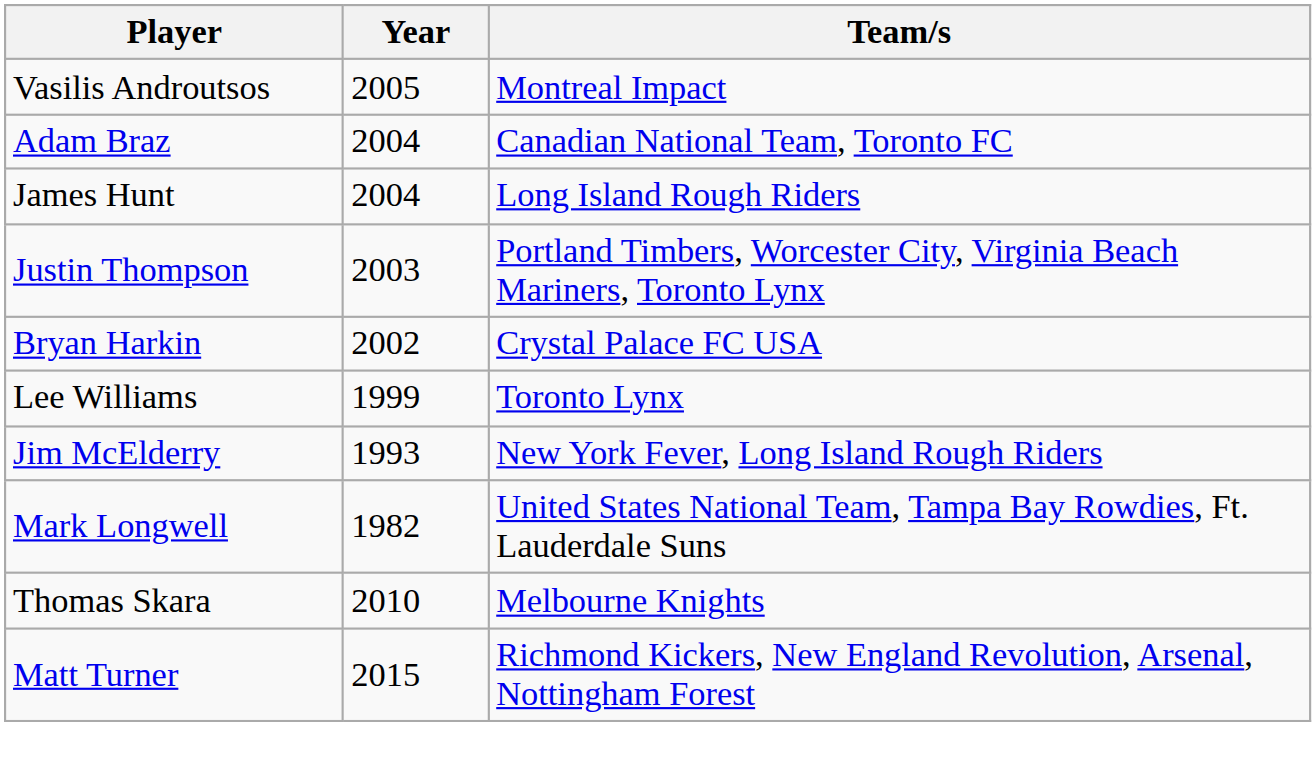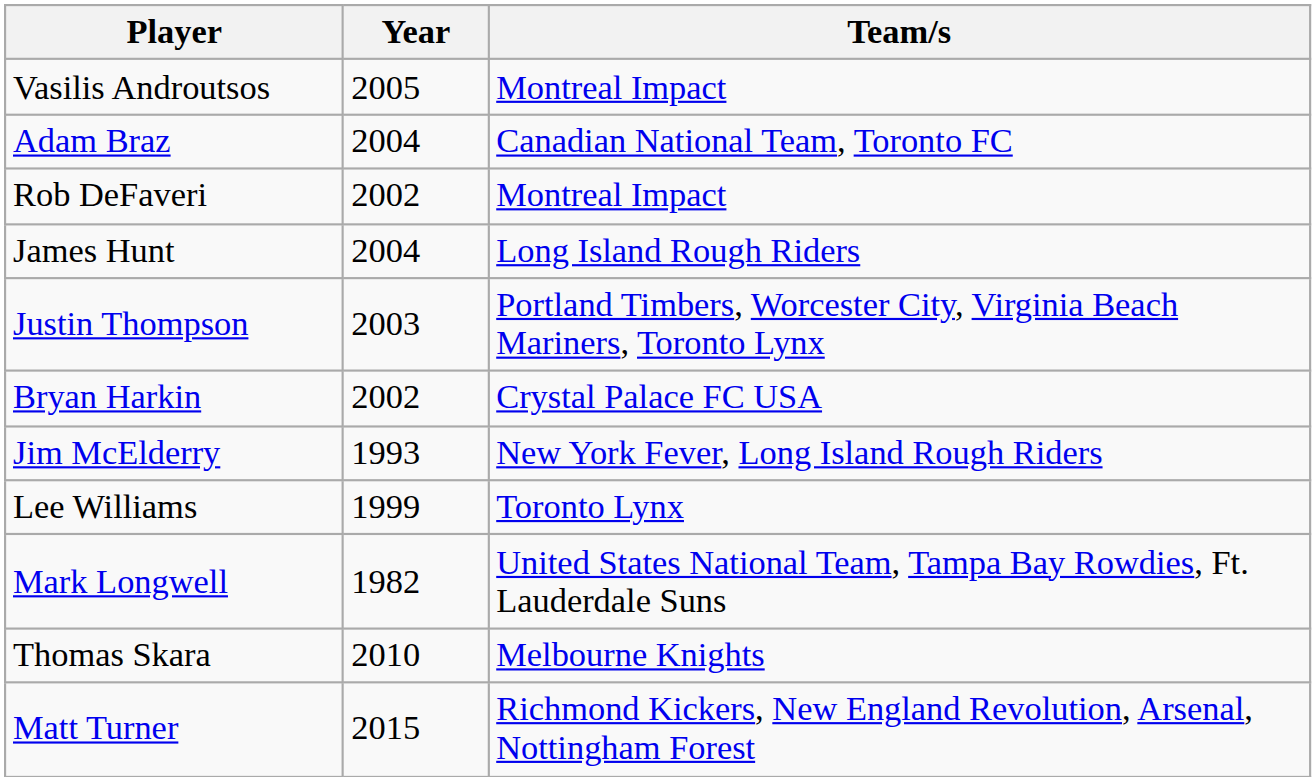+ row: (110, 195)
rows swapped: (105, 397) <-> (117, 452)
